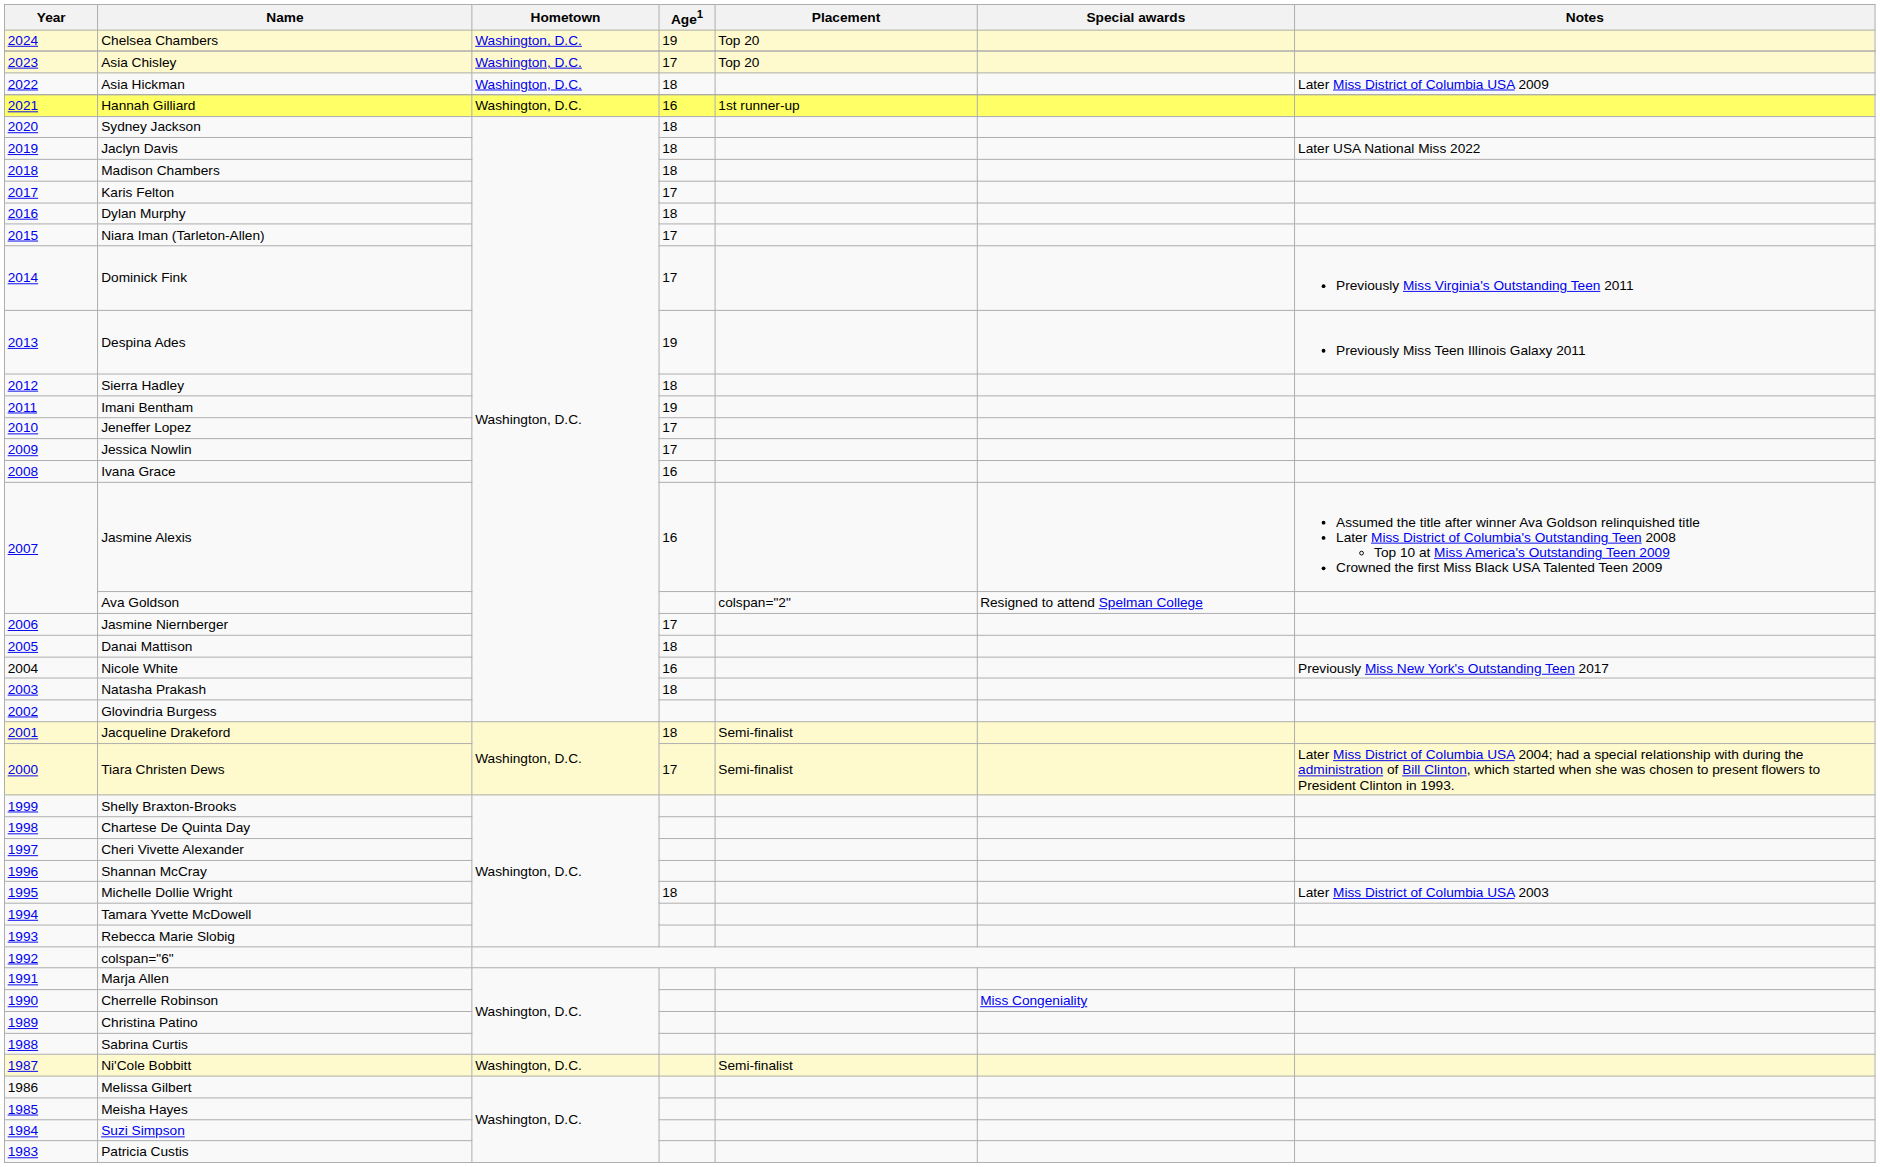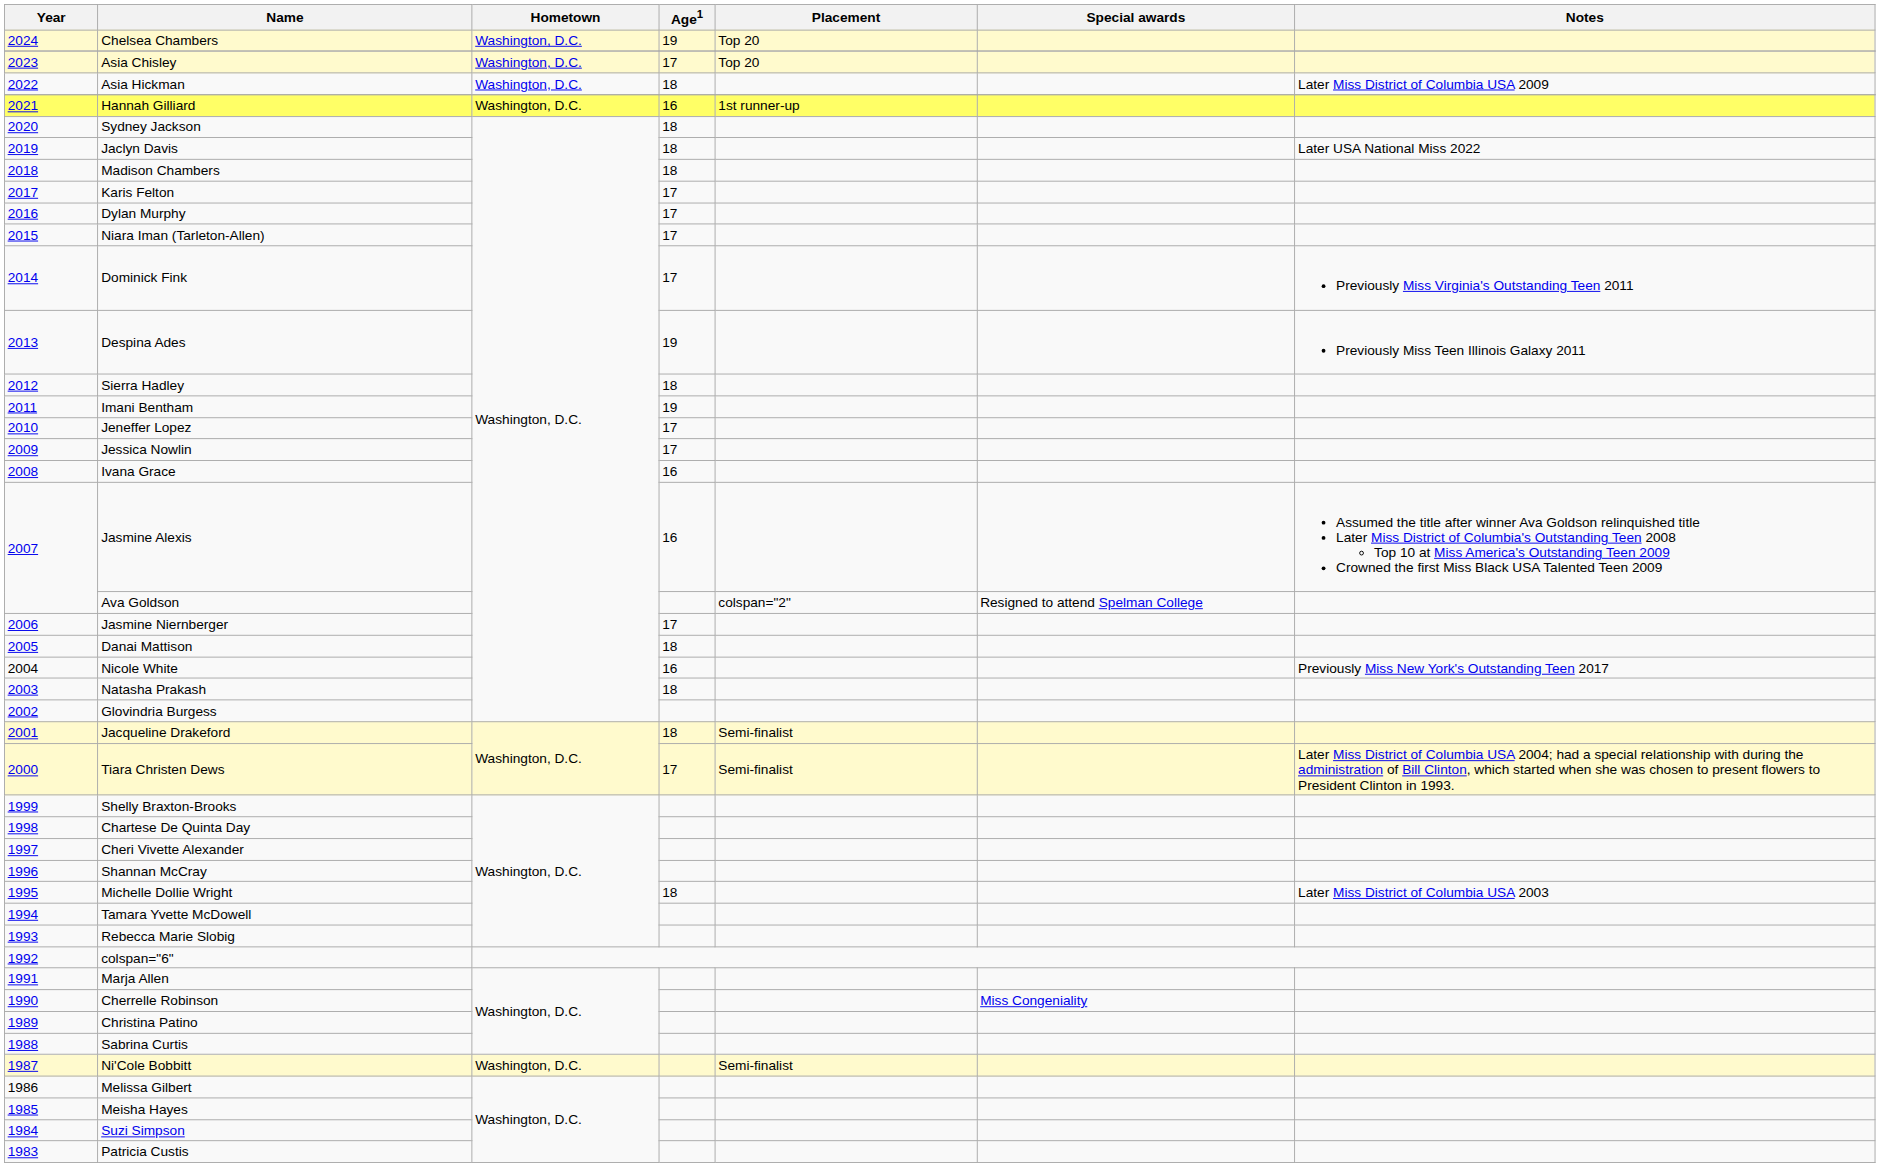(670, 214) 18 -> (670, 214) 17
